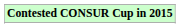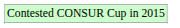(90, 13) bold -> (86, 13) normal
